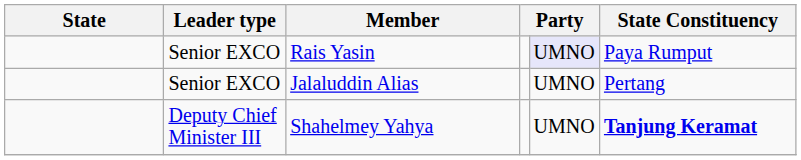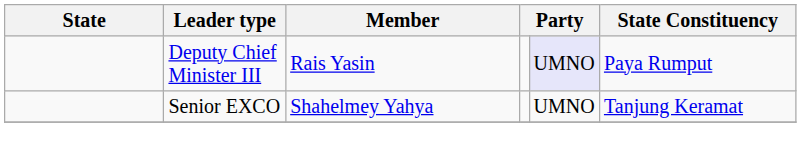(224, 52) Senior EXCO -> (223, 63) Deputy Chief Minister III
- row: (354, 83)
(223, 126) Deputy Chief Minister III -> (224, 106) Senior EXCO
(681, 126) bold -> (673, 106) normal
